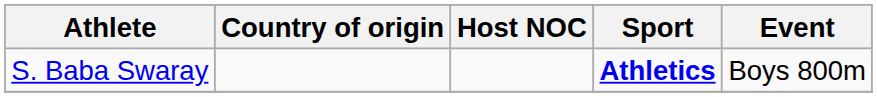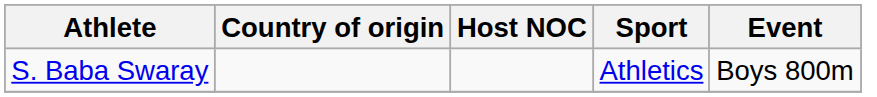(658, 70) bold -> (651, 70) normal
